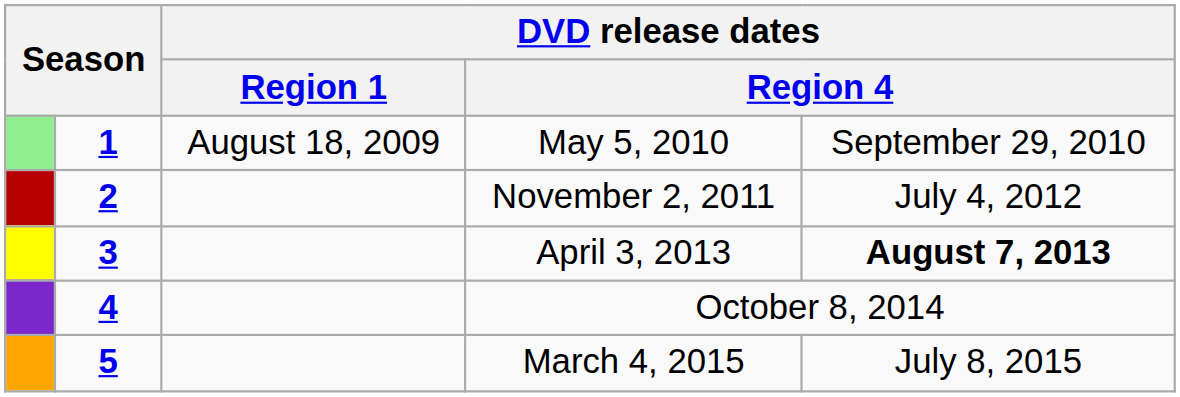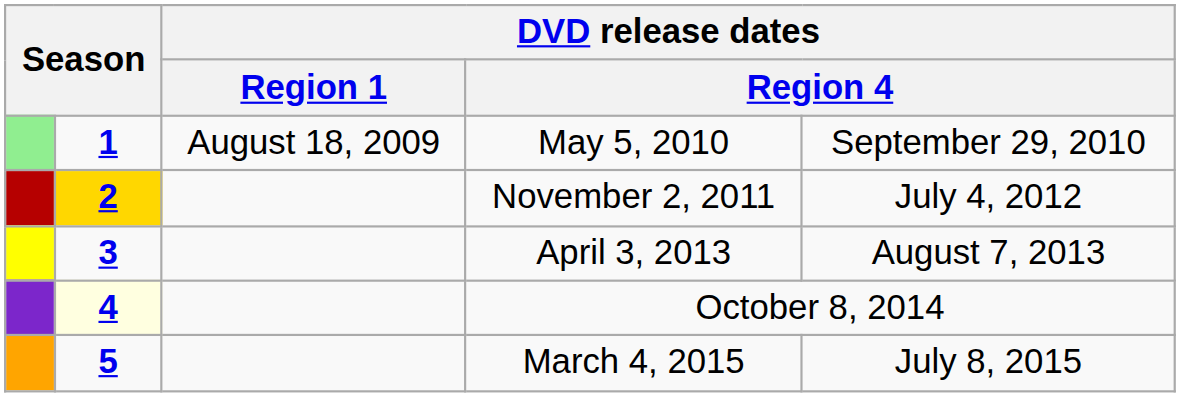(108, 197) no background -> (108, 197) gold background
(988, 252) bold -> (988, 252) normal
(108, 307) no background -> (108, 307) lightyellow background
